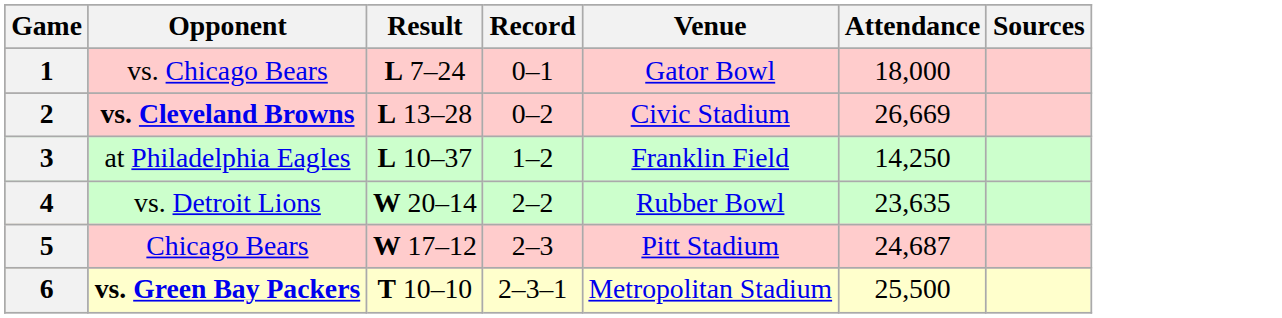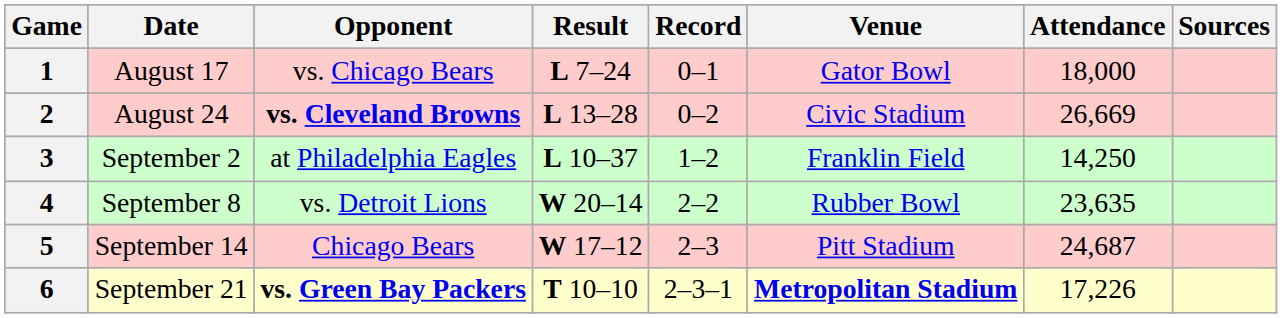+ column: (171, 26)
(710, 289) normal -> (886, 289) bold
(913, 289) 25,500 -> (1098, 289) 17,226
